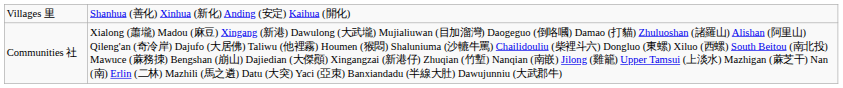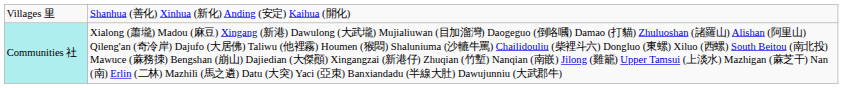(42, 53) no background -> (42, 53) paleturquoise background
